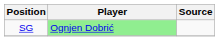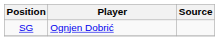(82, 28) lightgreen background -> (82, 28) no background
